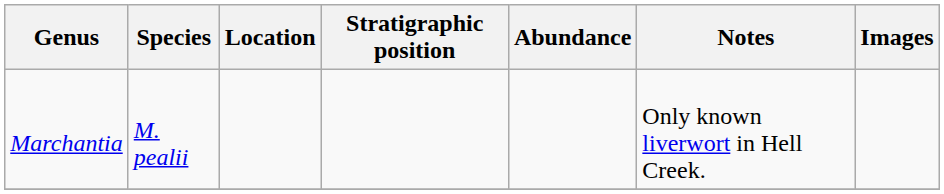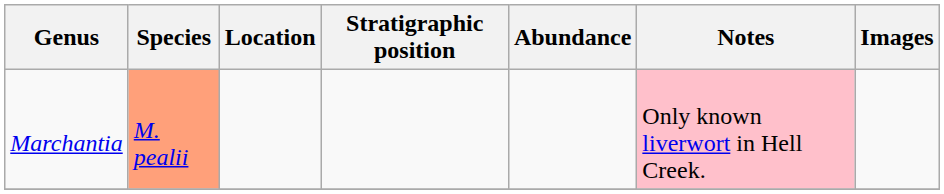(161, 142) no background -> (161, 142) lightsalmon background
(722, 142) no background -> (722, 142) pink background
